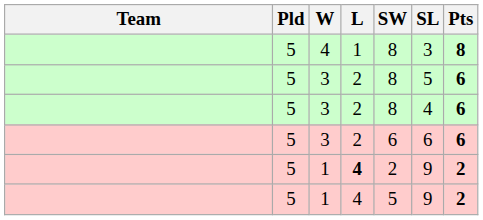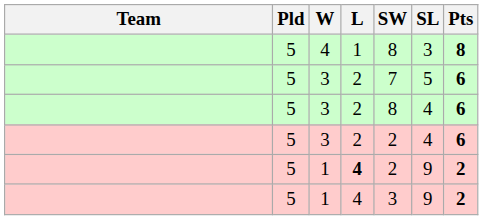(393, 79) 8 -> (393, 79) 7
(393, 139) 6 -> (393, 139) 2
(428, 139) 6 -> (428, 139) 4
(393, 199) 5 -> (393, 199) 3
